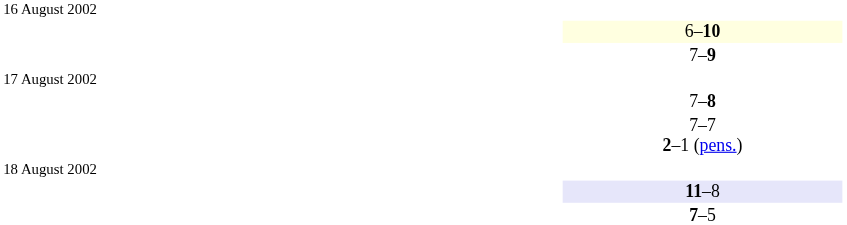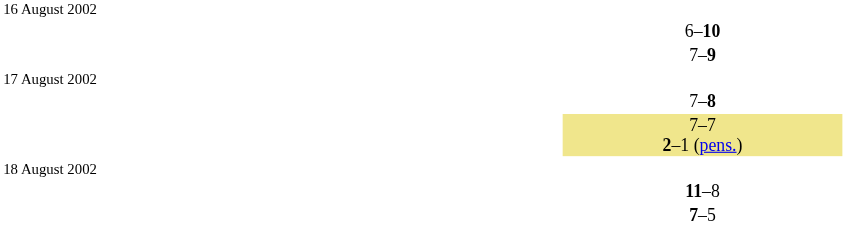(703, 31) lightyellow background -> (703, 31) no background
(703, 135) no background -> (703, 135) khaki background
(703, 191) lavender background -> (703, 191) no background
